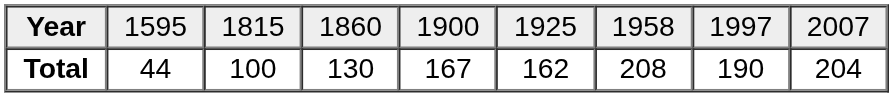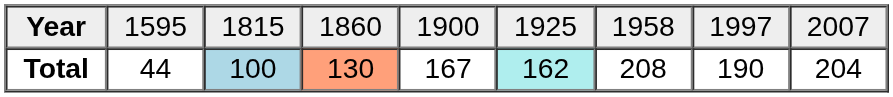(253, 69) no background -> (253, 69) lightblue background
(351, 69) no background -> (351, 69) lightsalmon background
(546, 69) no background -> (546, 69) paleturquoise background
